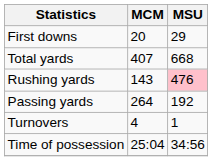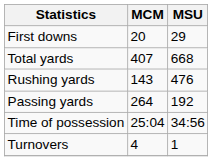(182, 79) pink background -> (182, 79) no background
rows swapped: (38, 123) <-> (66, 144)
